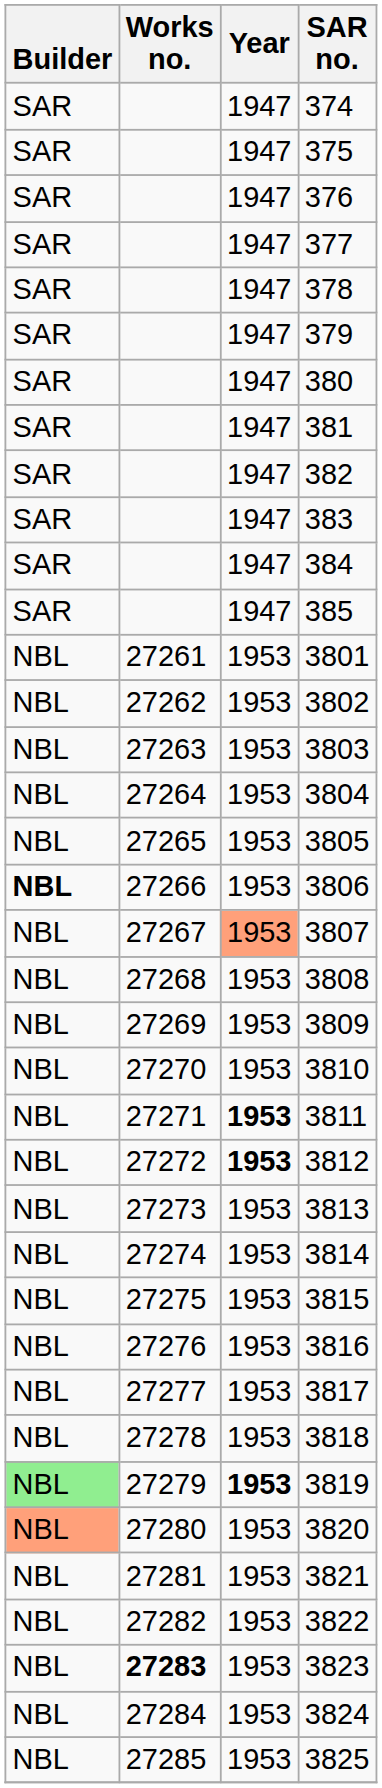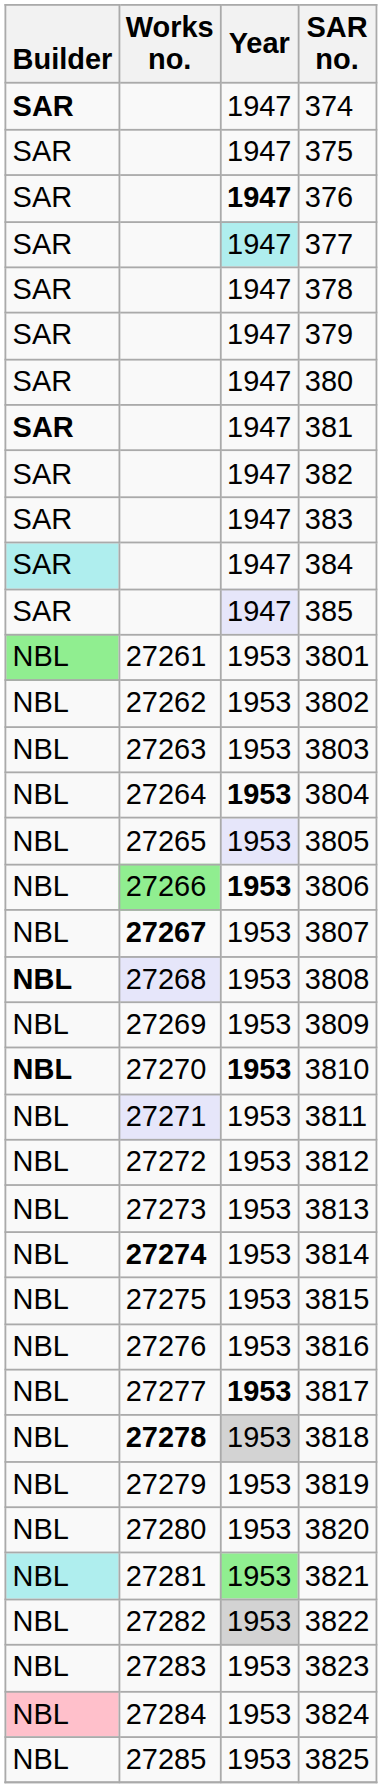(42, 105) normal -> (43, 105) bold
(259, 197) normal -> (259, 197) bold
(259, 243) no background -> (259, 243) paleturquoise background
(42, 427) normal -> (43, 427) bold
(42, 565) no background -> (42, 565) paleturquoise background
(259, 611) no background -> (259, 611) lavender background
(41, 657) no background -> (41, 657) lightgreen background
(259, 794) normal -> (259, 794) bold
(259, 840) no background -> (259, 840) lavender background
(42, 886) bold -> (41, 886) normal
(166, 886) no background -> (166, 886) lightgreen background
(259, 886) normal -> (259, 886) bold
(166, 932) normal -> (166, 932) bold
(259, 932) lightsalmon background -> (259, 932) no background
(41, 978) normal -> (42, 978) bold
(166, 978) no background -> (166, 978) lavender background
(41, 1070) normal -> (42, 1070) bold
(259, 1070) normal -> (259, 1070) bold
(166, 1116) no background -> (166, 1116) lavender background
(259, 1116) bold -> (259, 1116) normal
(259, 1162) bold -> (259, 1162) normal
(166, 1254) normal -> (166, 1254) bold
(259, 1391) normal -> (259, 1391) bold
(166, 1437) normal -> (166, 1437) bold
(259, 1437) no background -> (259, 1437) lightgrey background
(41, 1483) lightgreen background -> (41, 1483) no background
(259, 1483) bold -> (259, 1483) normal
(41, 1529) lightsalmon background -> (41, 1529) no background
(41, 1575) no background -> (41, 1575) paleturquoise background
(259, 1575) no background -> (259, 1575) lightgreen background
(259, 1621) no background -> (259, 1621) lightgrey background
(166, 1667) bold -> (166, 1667) normal
(41, 1713) no background -> (41, 1713) pink background
